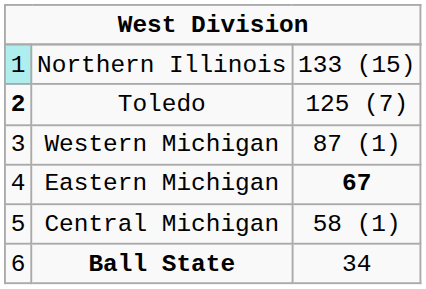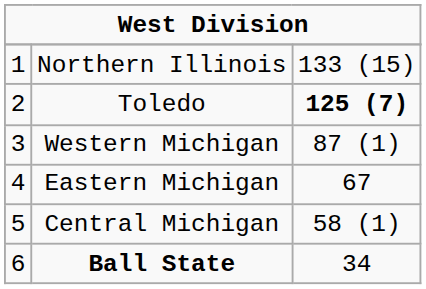(18, 65) paleturquoise background -> (18, 65) no background
(18, 105) bold -> (18, 105) normal
(357, 105) normal -> (357, 105) bold
(357, 184) bold -> (357, 184) normal
